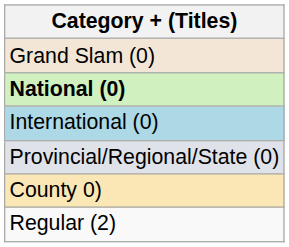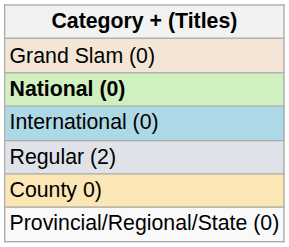(144, 156) Provincial/Regional/State (0) -> (63, 156) Regular (2)
(63, 224) Regular (2) -> (144, 224) Provincial/Regional/State (0)
